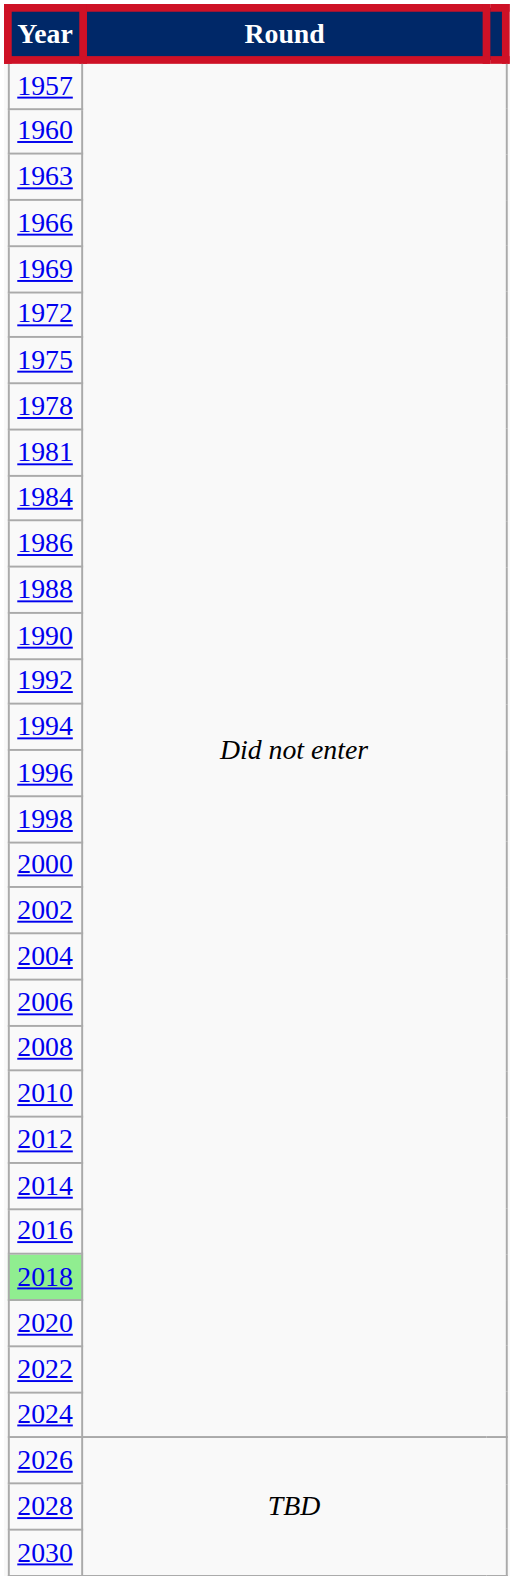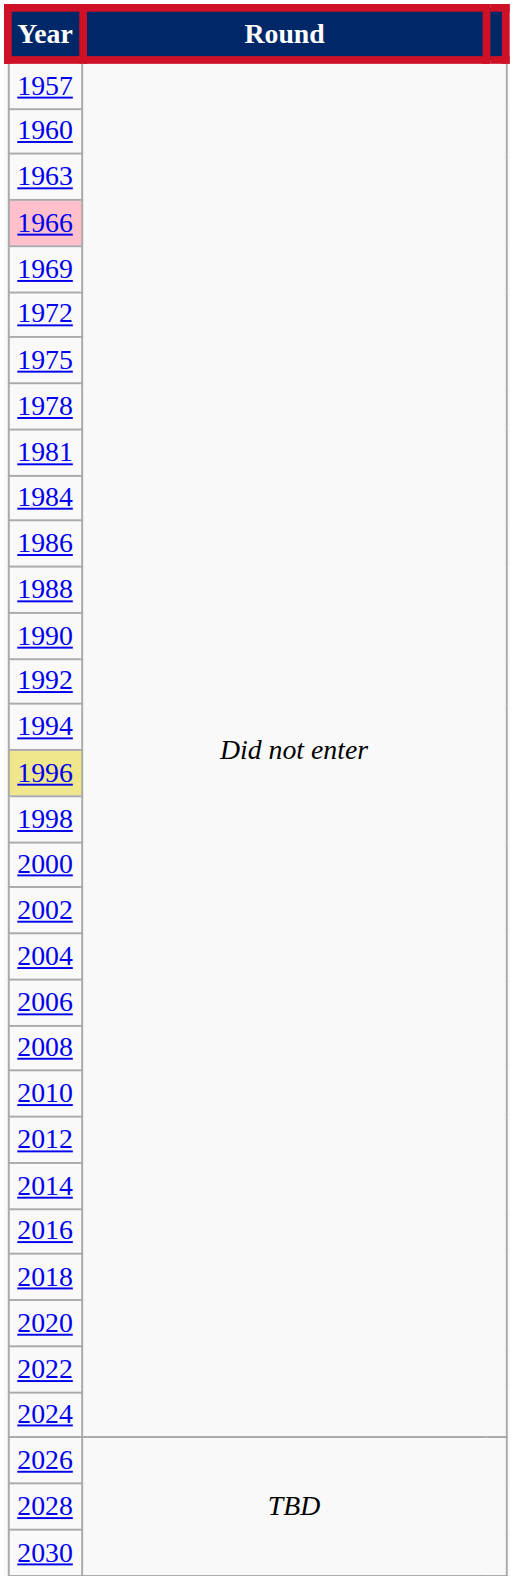(45, 222) no background -> (45, 222) pink background
(45, 772) no background -> (45, 772) khaki background
(45, 1277) lightgreen background -> (45, 1277) no background
